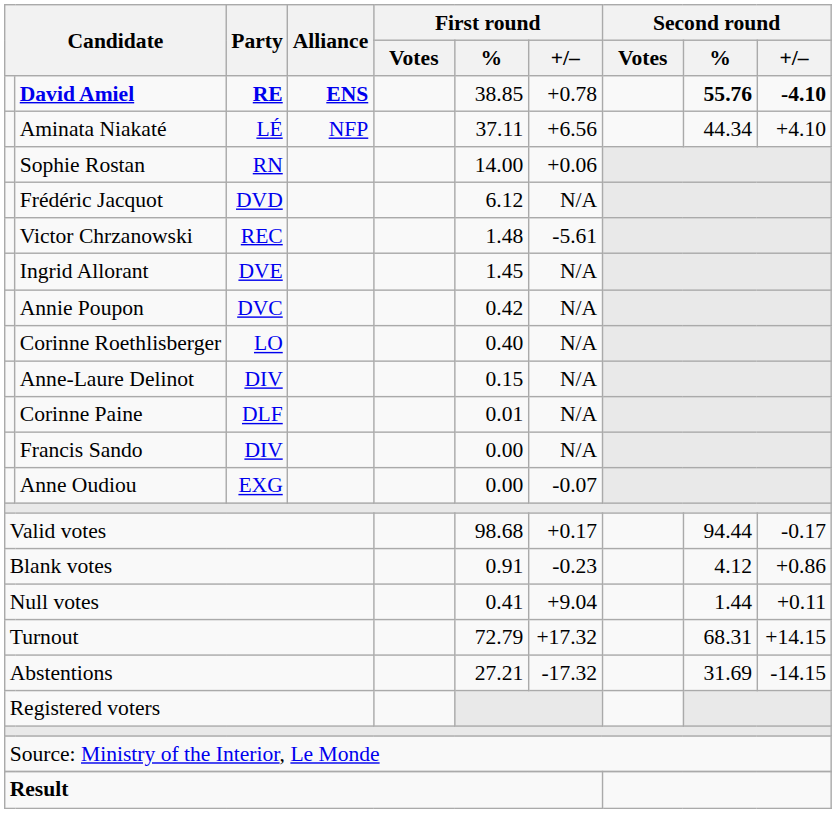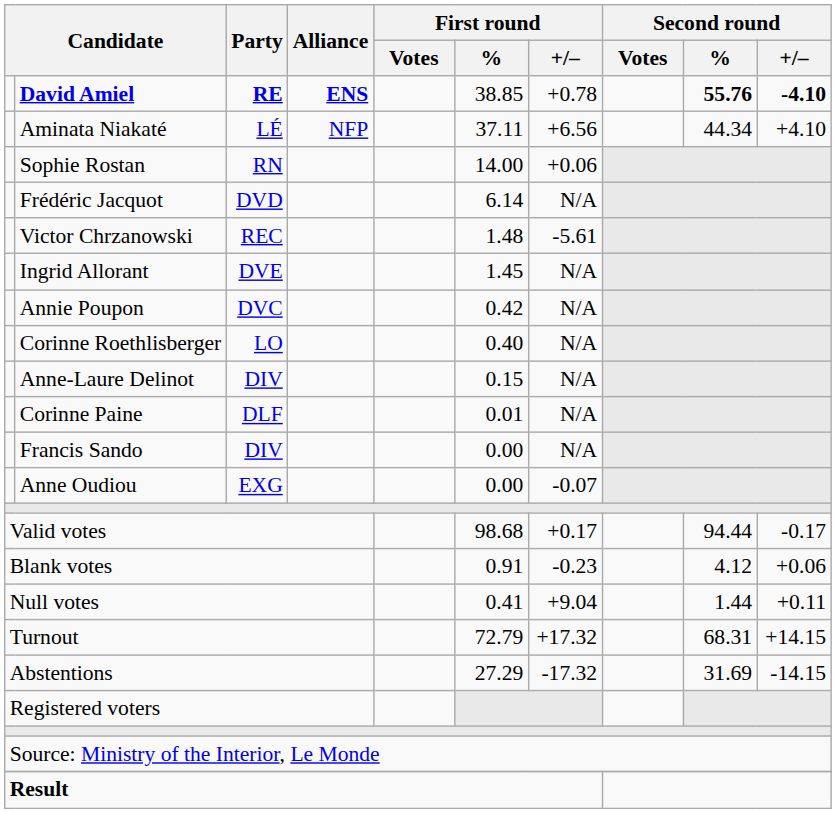(504, 200) 6.12 -> (504, 200) 6.14
(801, 566) +0.86 -> (801, 566) +0.06
(499, 673) 27.21 -> (499, 673) 27.29
